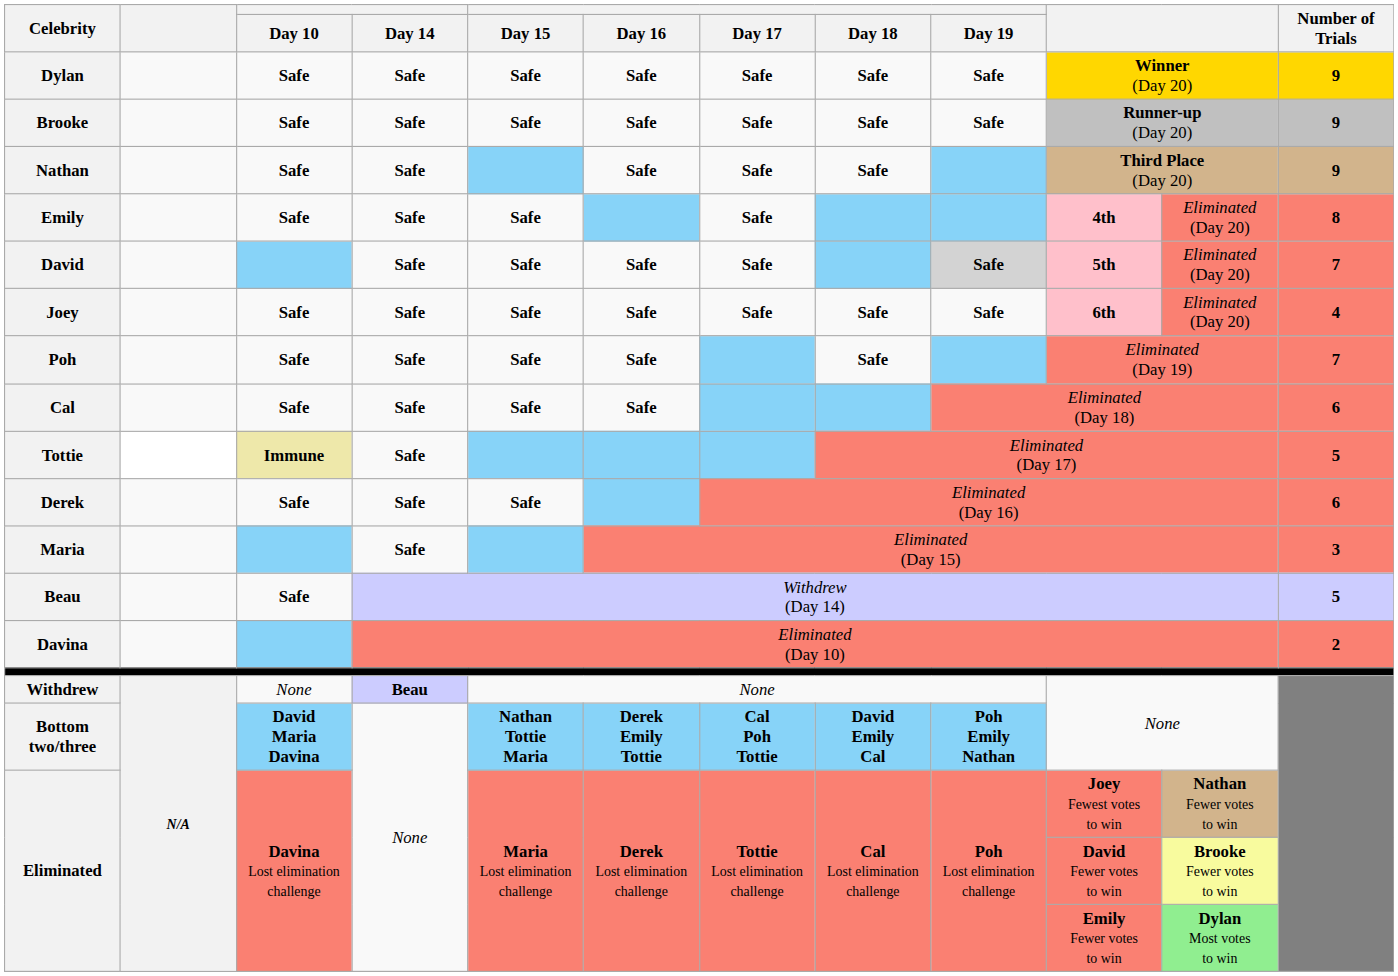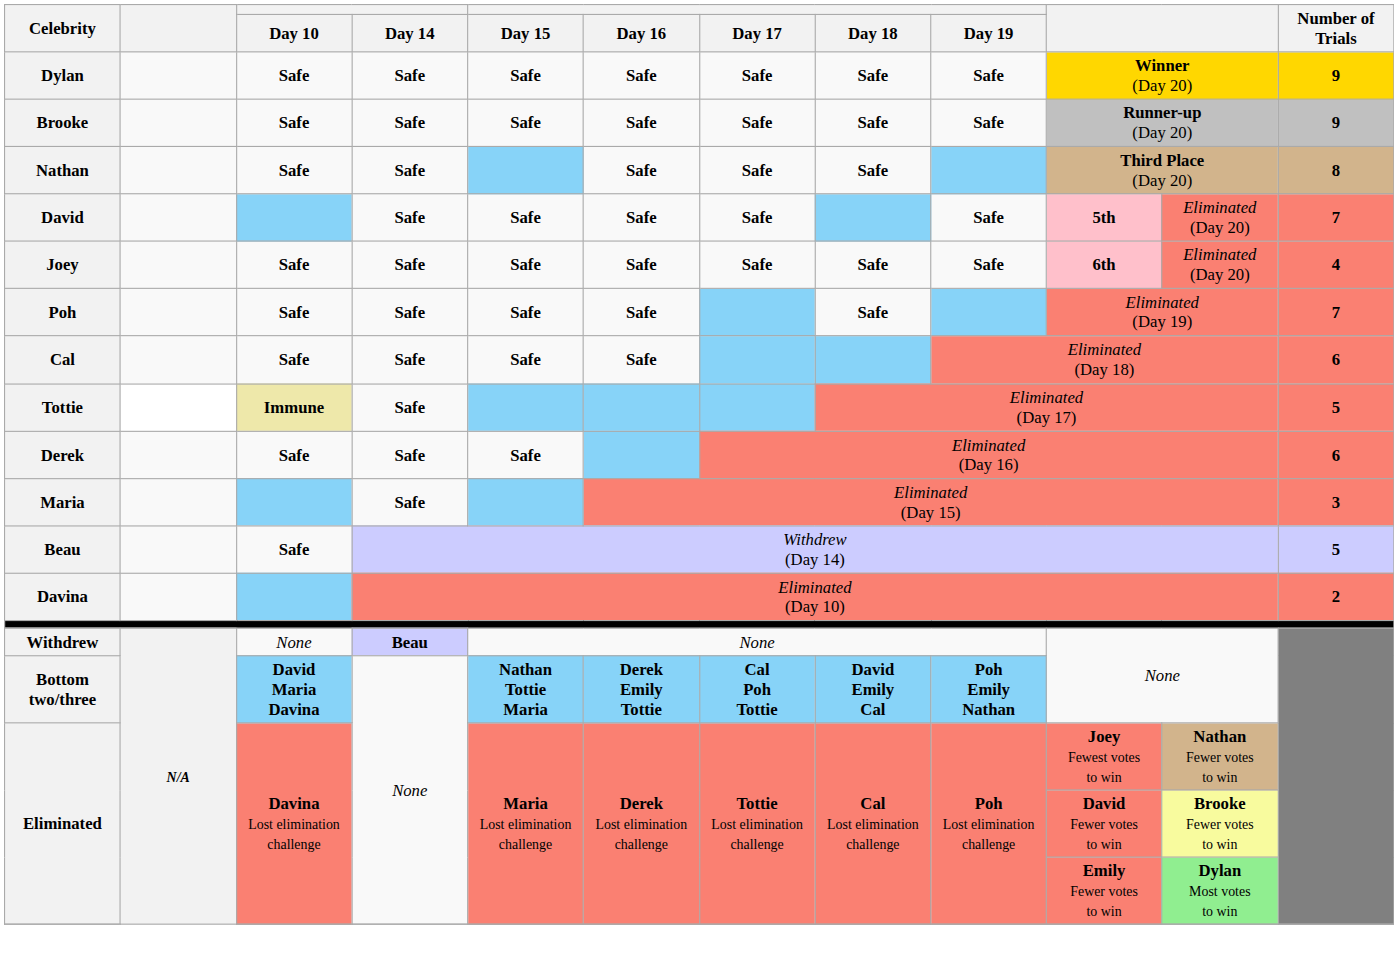(1336, 170) 9 -> (1336, 170) 8
- row: (62, 217)
(989, 265) lightgrey background -> (989, 217) no background
